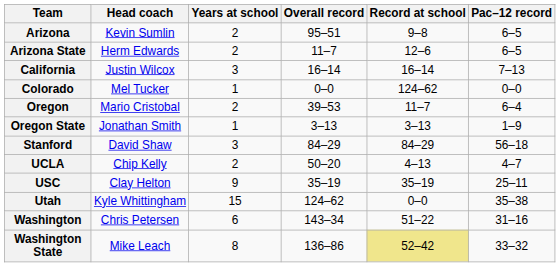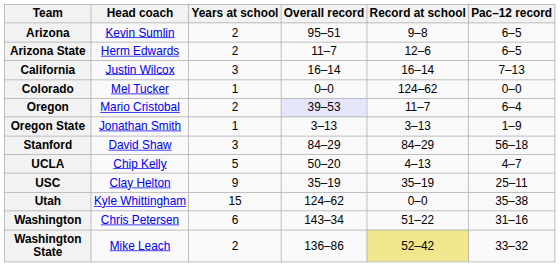(324, 107) no background -> (324, 107) lavender background
(235, 164) 2 -> (235, 164) 5
(235, 245) 8 -> (235, 245) 2
